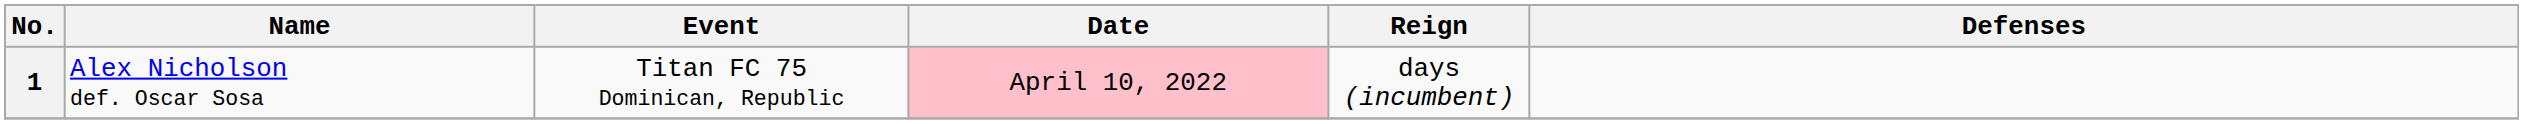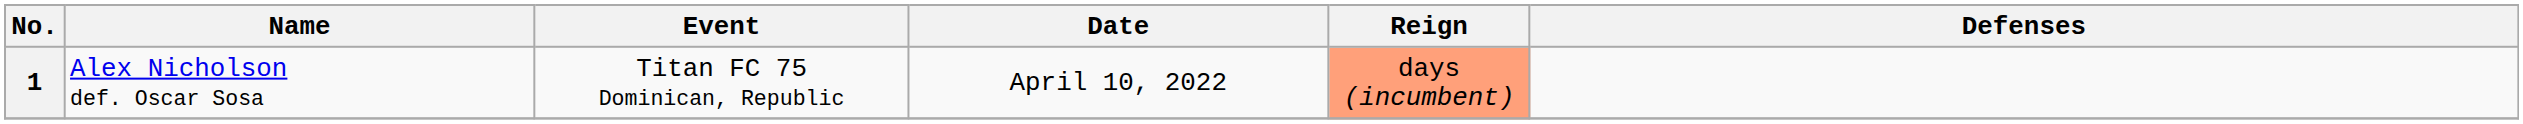(1118, 83) pink background -> (1118, 83) no background
(1429, 83) no background -> (1429, 83) lightsalmon background
